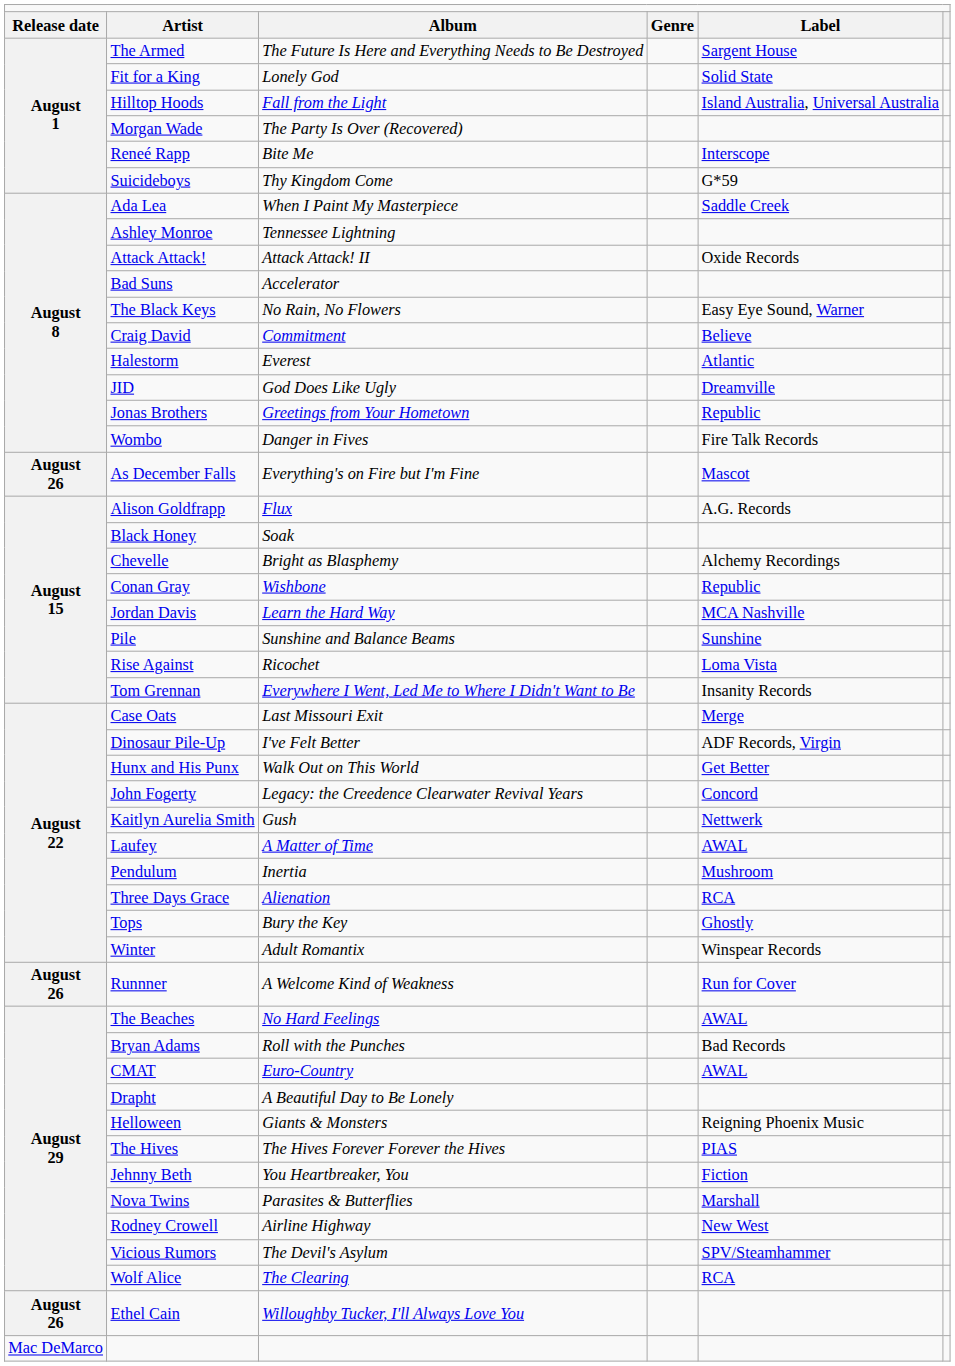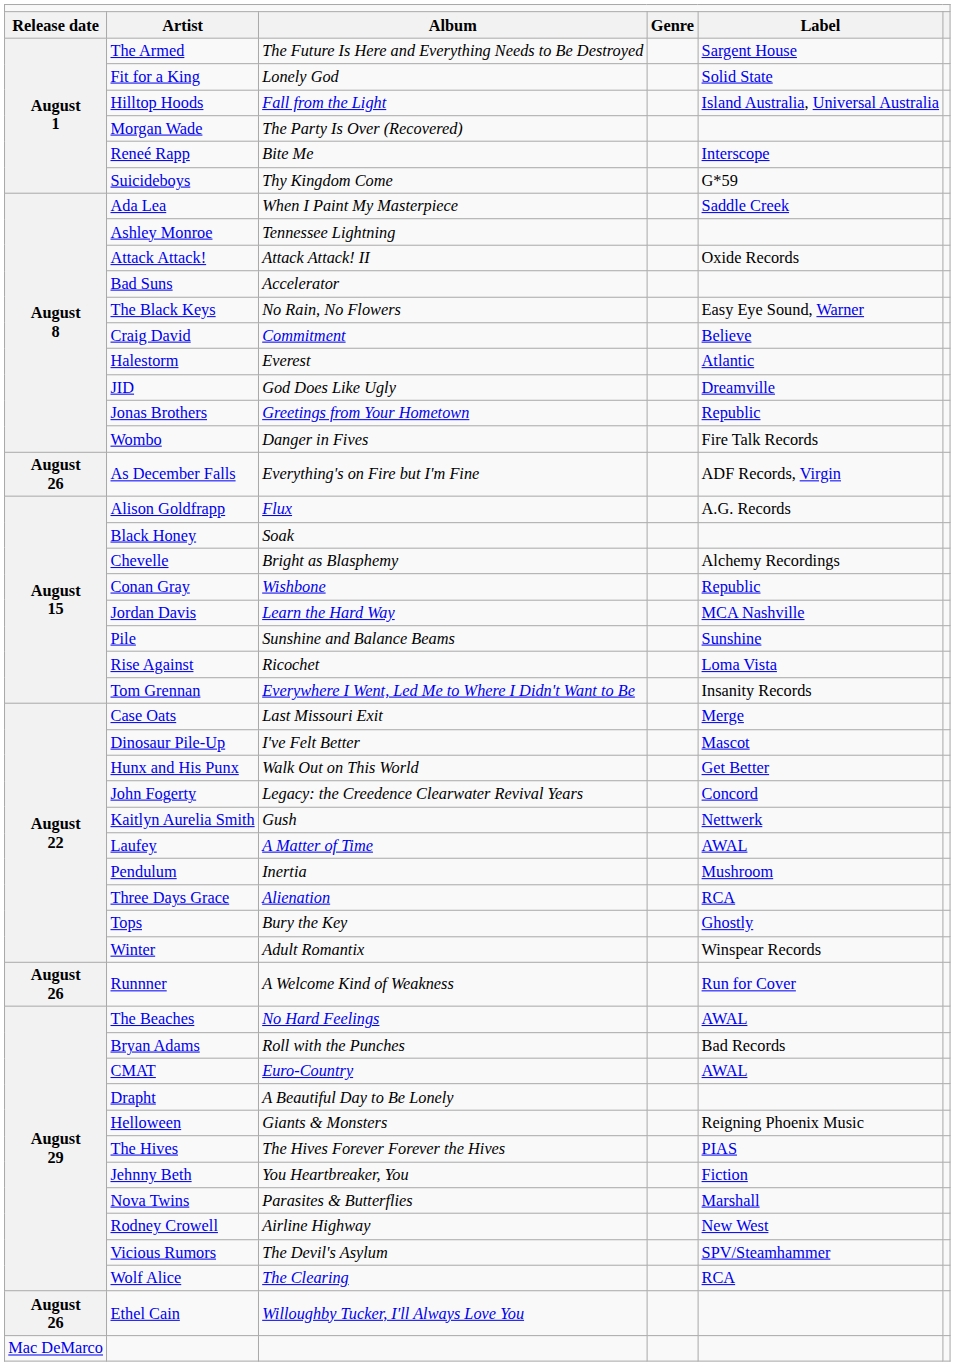(726, 474) Mascot -> (771, 474) ADF Records, Virgin
(771, 742) ADF Records, Virgin -> (726, 742) Mascot
